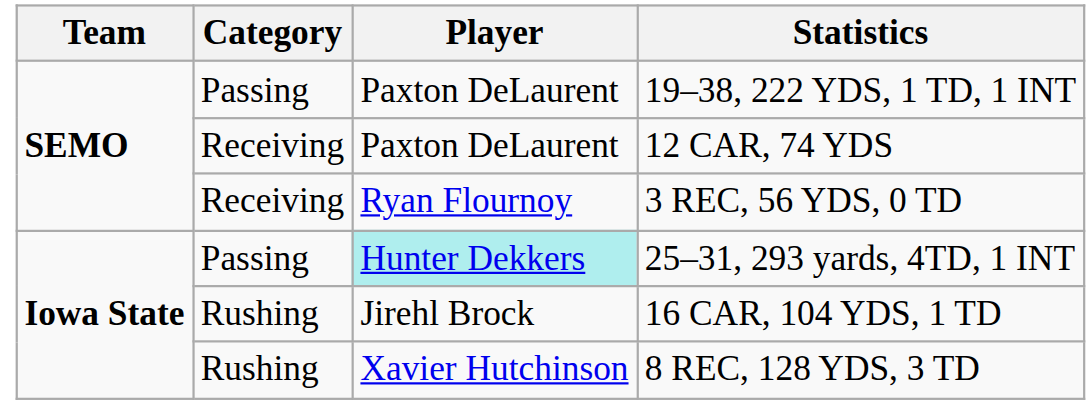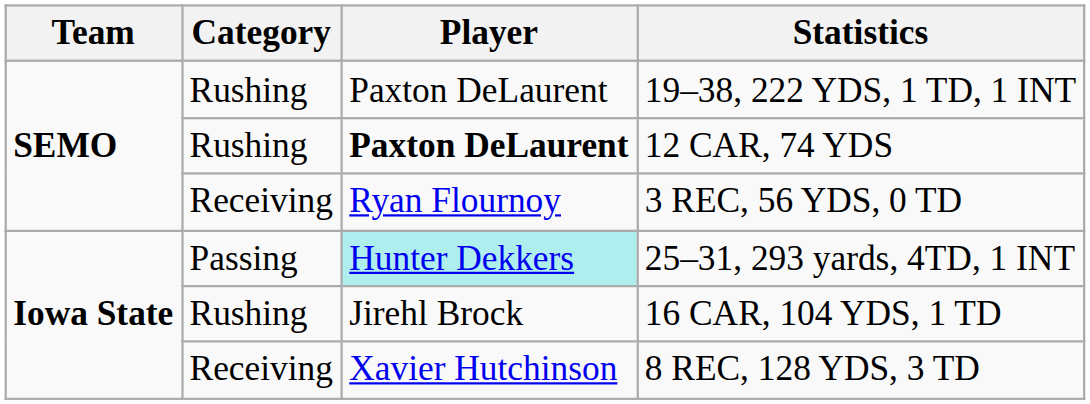(255, 88) Passing -> (249, 88) Rushing
(272, 145) Receiving -> (249, 145) Rushing
(490, 145) normal -> (489, 145) bold
(260, 369) Rushing -> (261, 369) Receiving
